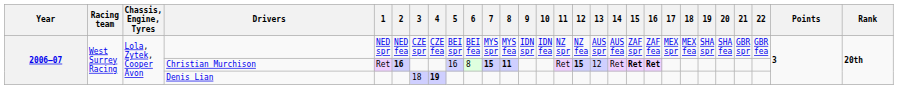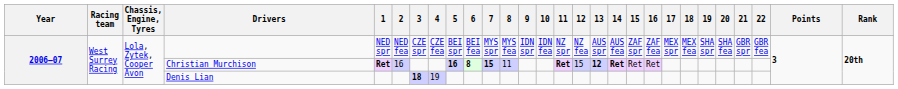(383, 65) normal -> (383, 65) bold
(399, 65) bold -> (399, 65) normal
(453, 65) normal -> (453, 65) bold
(468, 65) normal -> (468, 65) bold
(507, 65) bold -> (507, 65) normal
(563, 65) normal -> (563, 65) bold
(579, 65) bold -> (579, 65) normal
(597, 65) normal -> (597, 65) bold
(617, 65) normal -> (617, 65) bold
(635, 65) bold -> (635, 65) normal
(653, 65) bold -> (653, 65) normal
(417, 78) normal -> (417, 78) bold
(435, 78) bold -> (435, 78) normal
